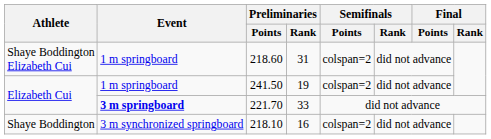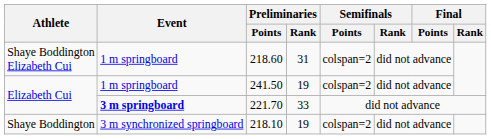(303, 124) 16 -> (303, 124) 19
